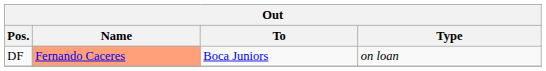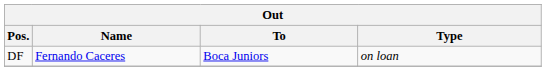(80, 56) lightsalmon background -> (80, 56) no background
